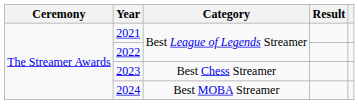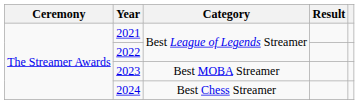(226, 71) Best Chess Streamer -> (226, 71) Best MOBA Streamer
(226, 90) Best MOBA Streamer -> (226, 90) Best Chess Streamer
